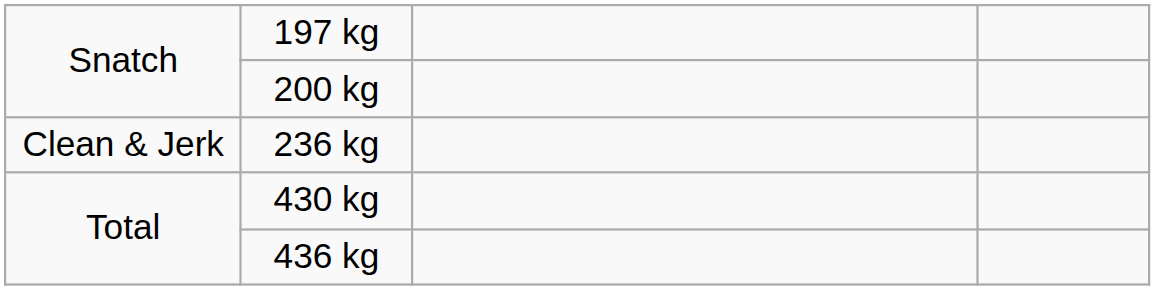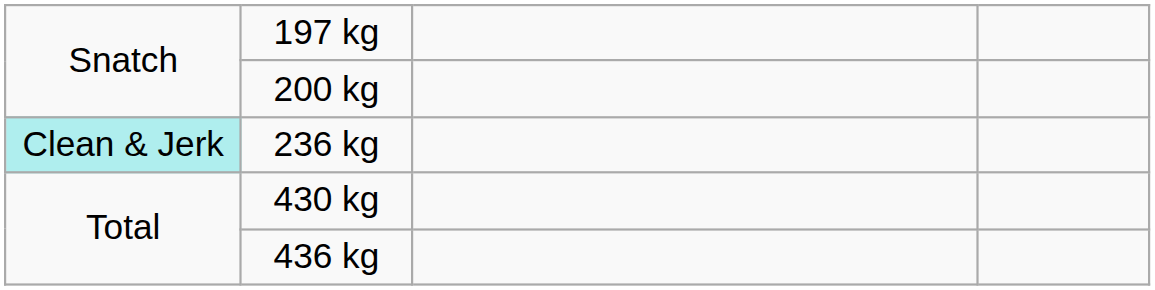(123, 144) no background -> (123, 144) paleturquoise background
